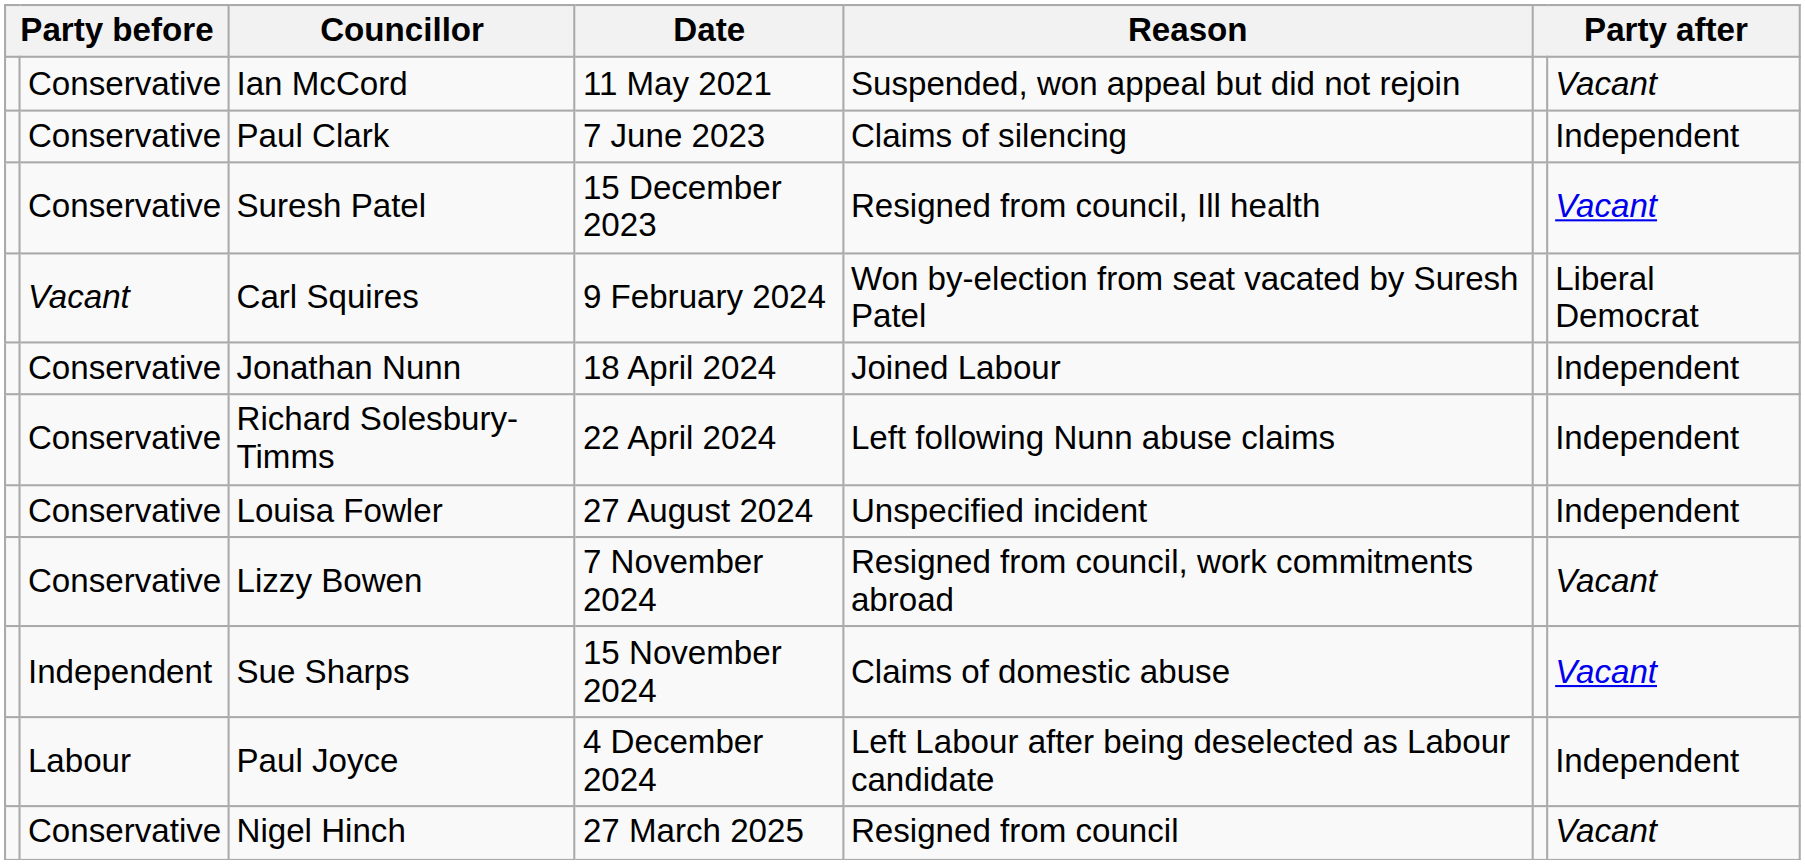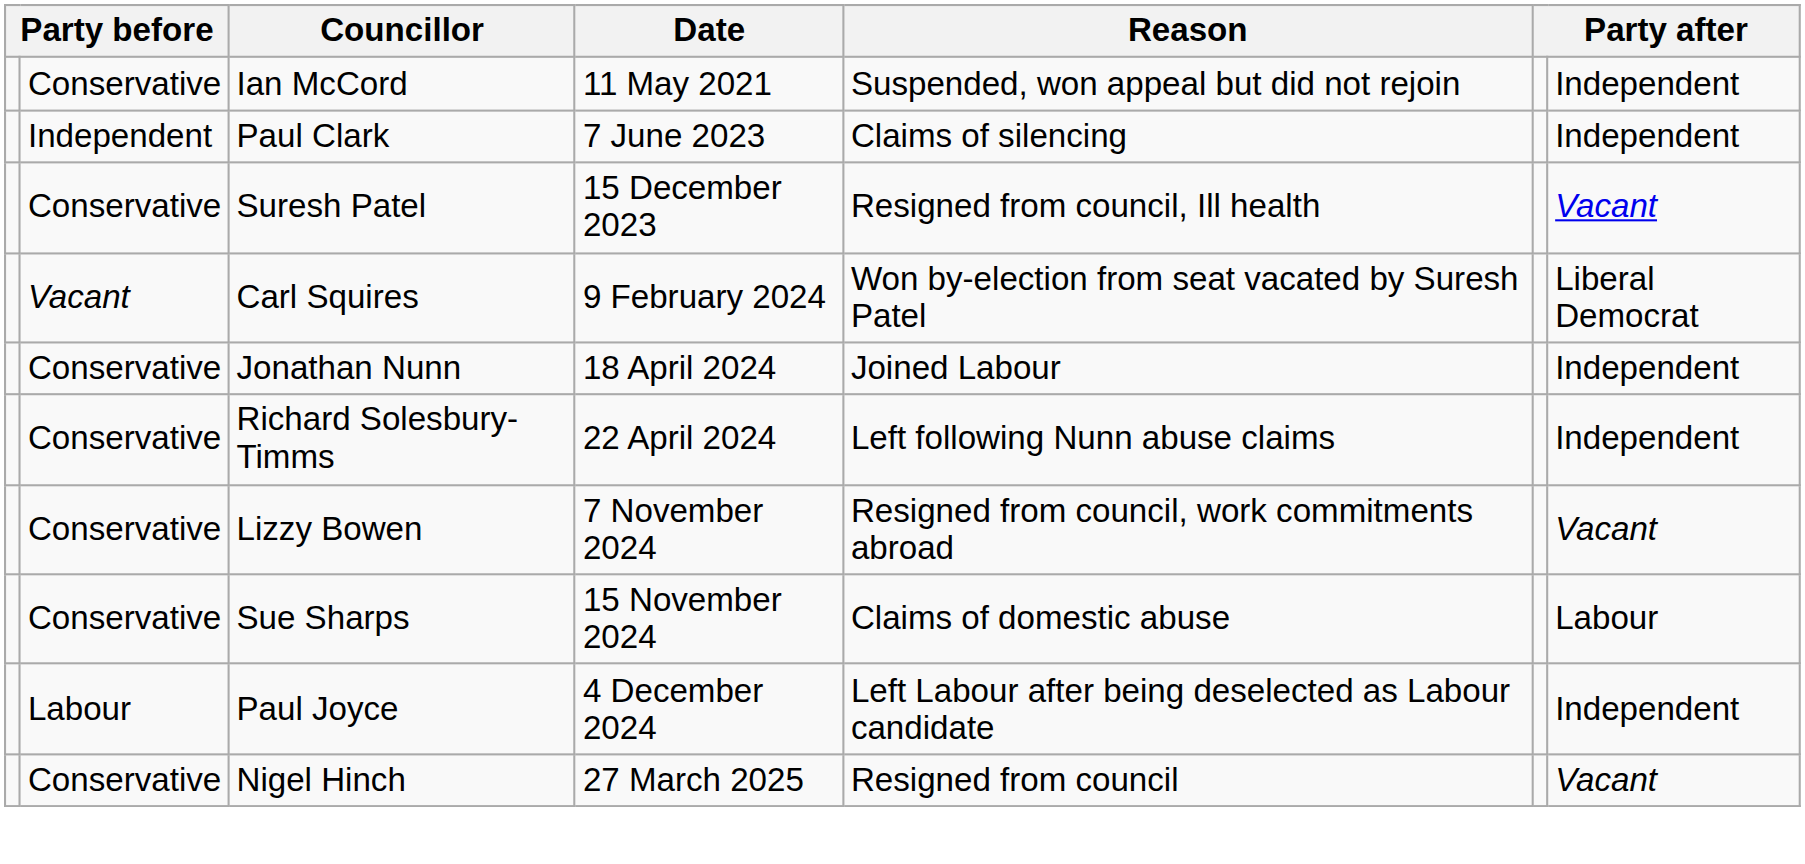(1606, 83) Vacant -> (1647, 83) Independent
(125, 135) Conservative -> (120, 135) Independent
- row: (340, 510)
(120, 671) Independent -> (125, 618) Conservative
(1606, 671) Vacant -> (1607, 618) Labour
